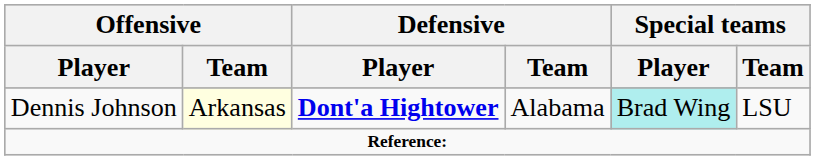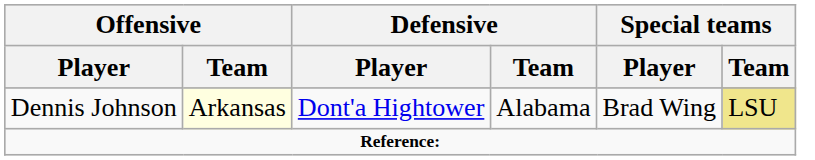(398, 107) bold -> (391, 107) normal
(673, 107) paleturquoise background -> (659, 107) no background
(767, 107) no background -> (753, 107) khaki background
